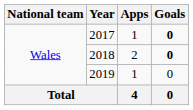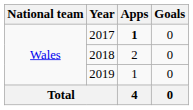(134, 34) normal -> (134, 34) bold
(170, 34) bold -> (170, 34) normal
(170, 54) bold -> (170, 54) normal
